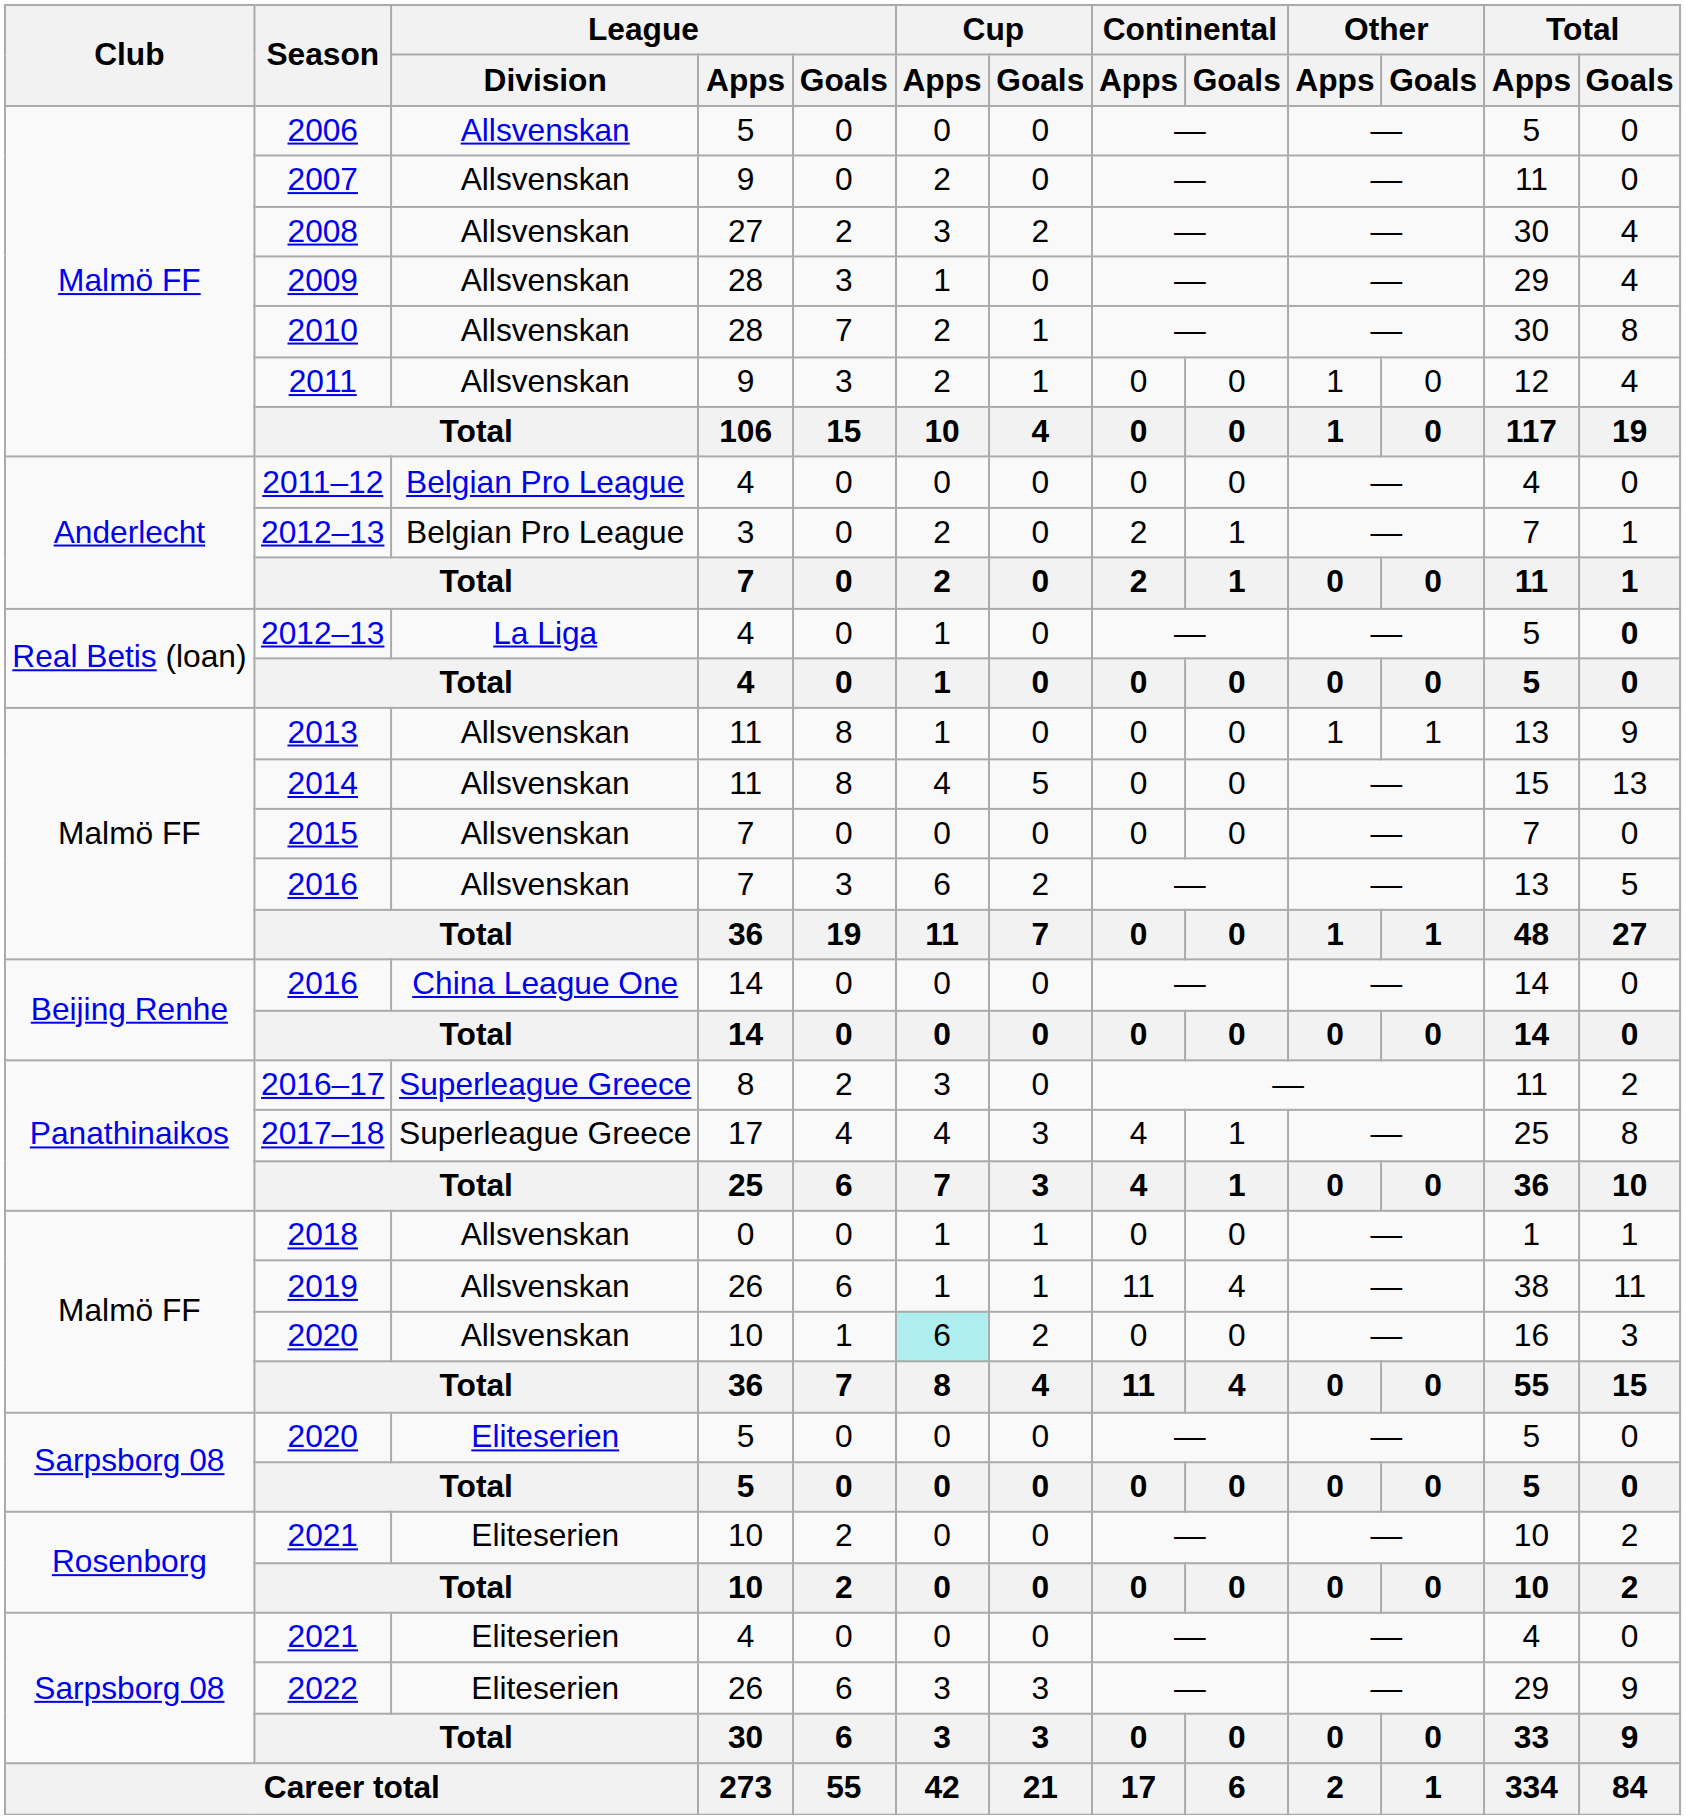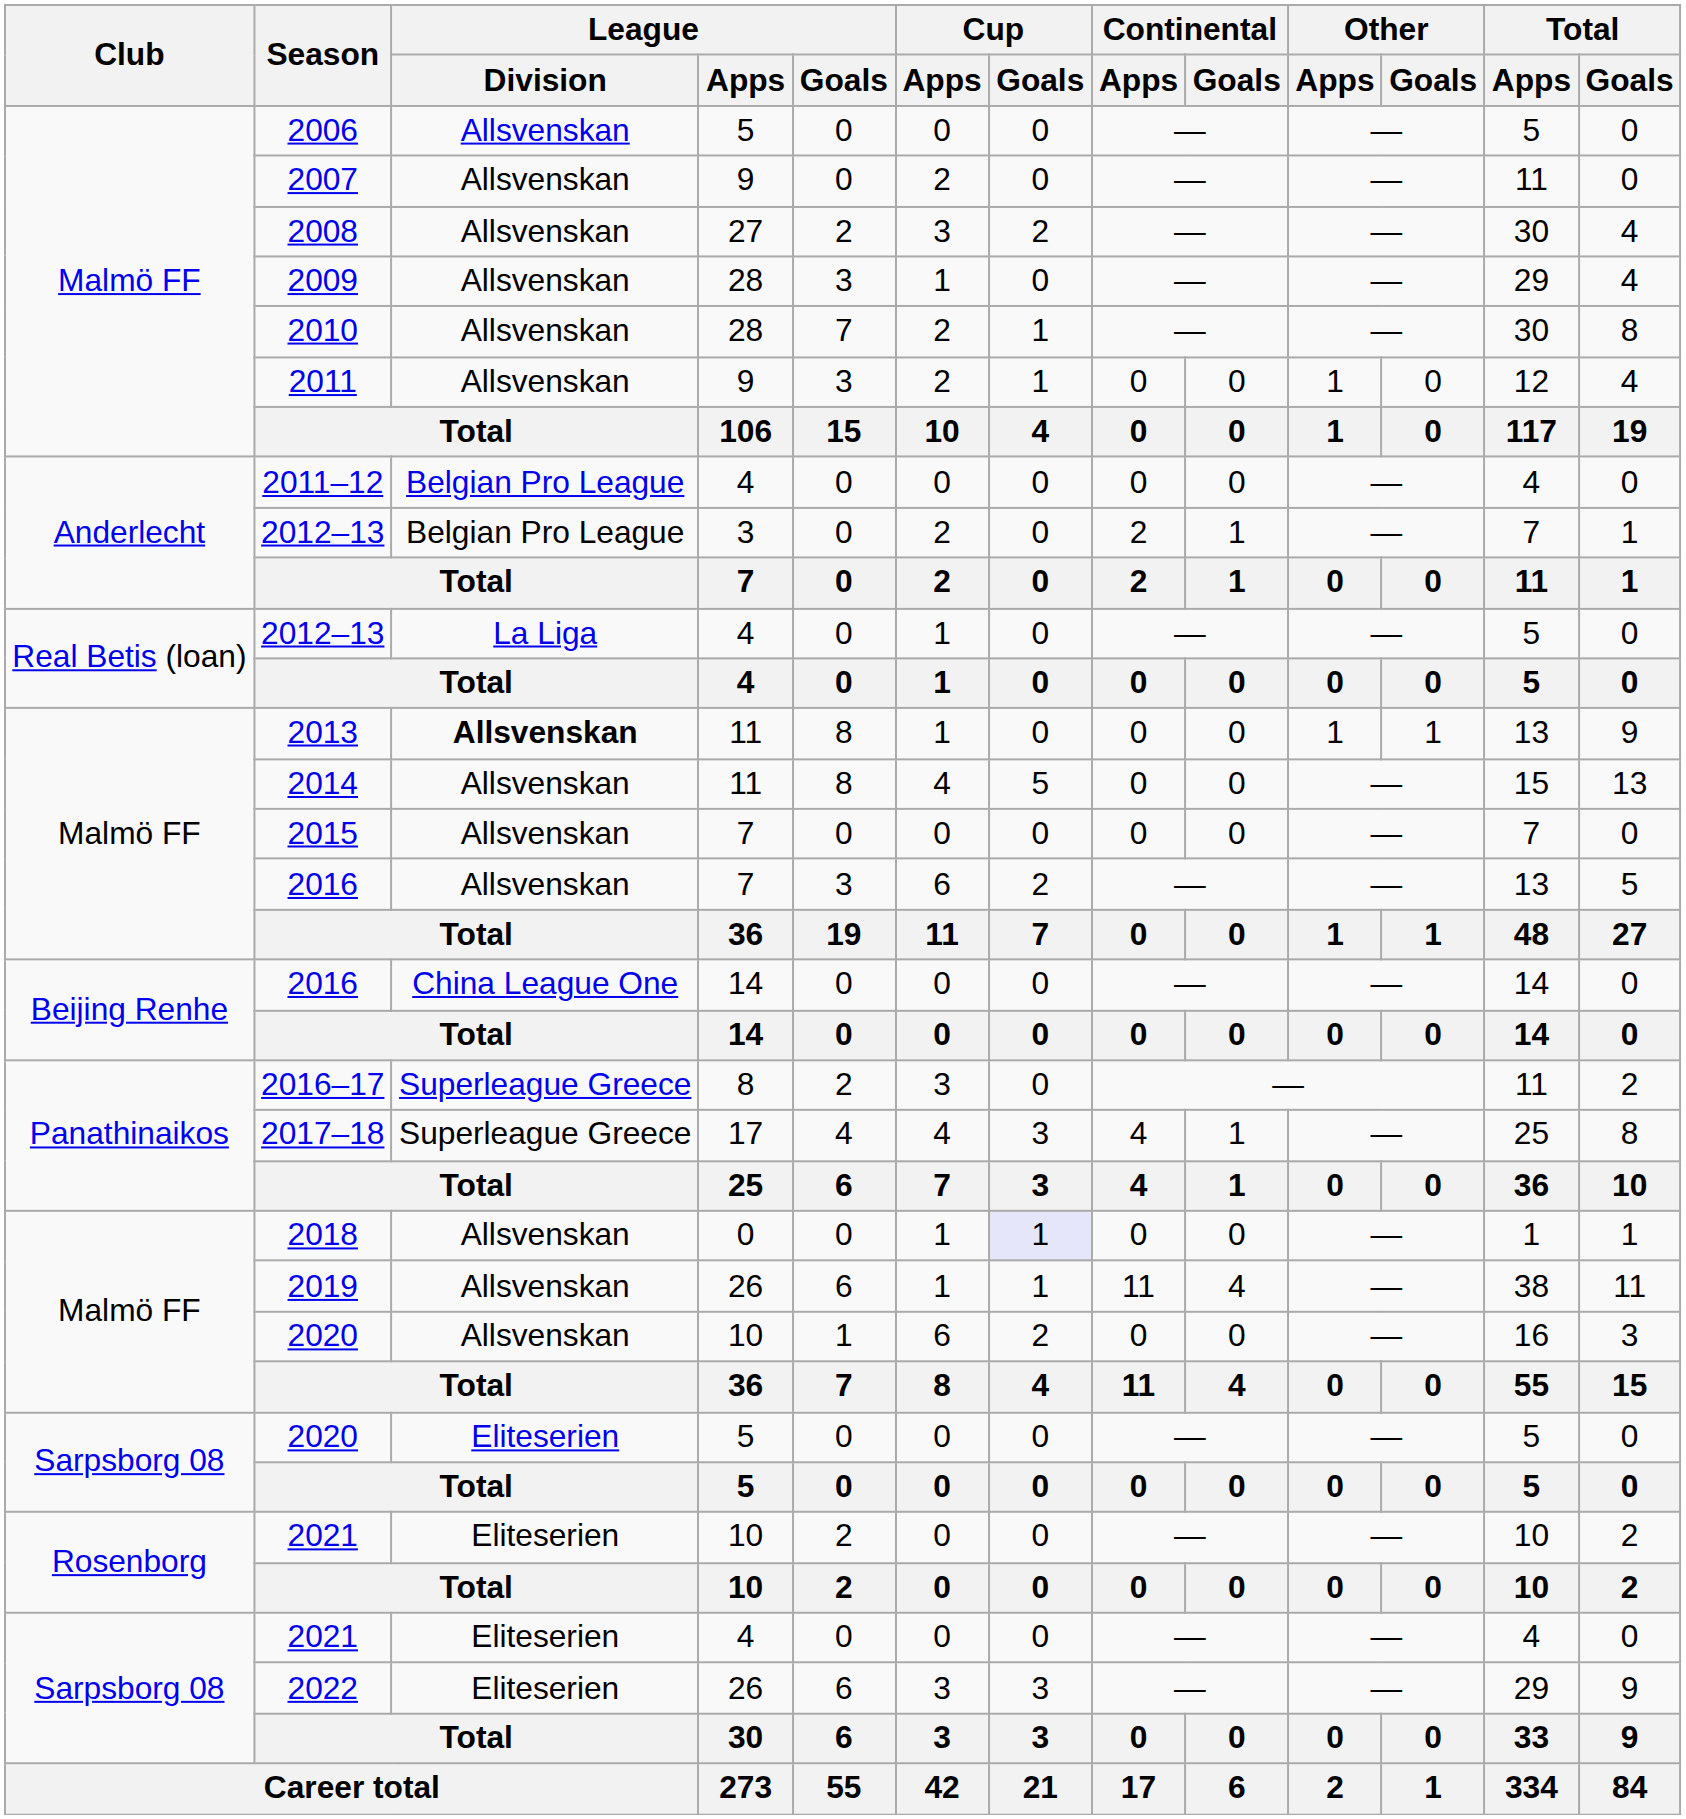(1630, 632) bold -> (1630, 632) normal
(545, 733) normal -> (545, 733) bold
(1040, 1235) no background -> (1040, 1235) lavender background
(942, 1335) paleturquoise background -> (942, 1335) no background
